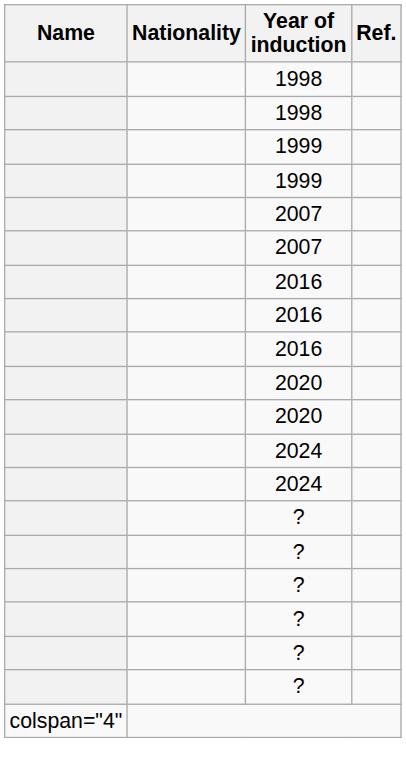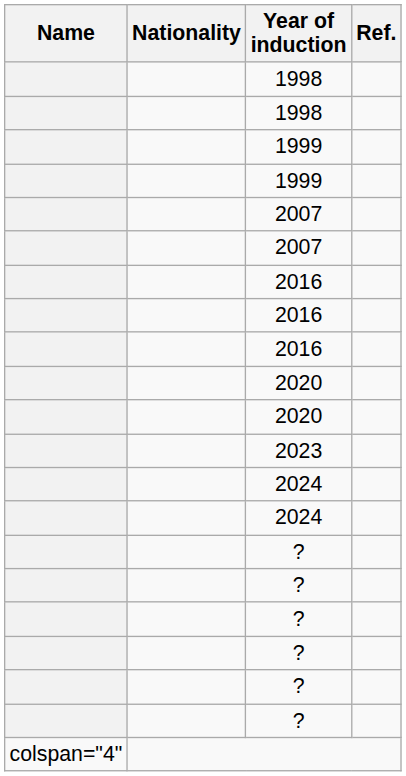+ row: (66, 450)
